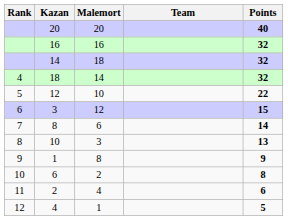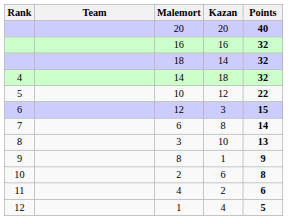columns swapped: (183, 12) <-> (55, 12)
